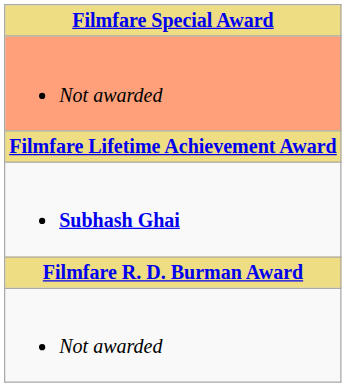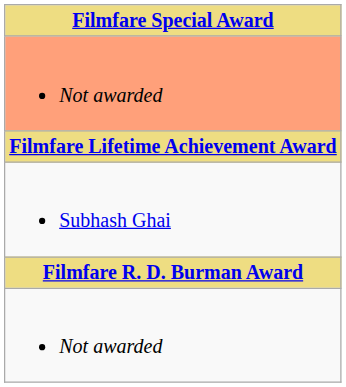(173, 221) bold -> (173, 221) normal
